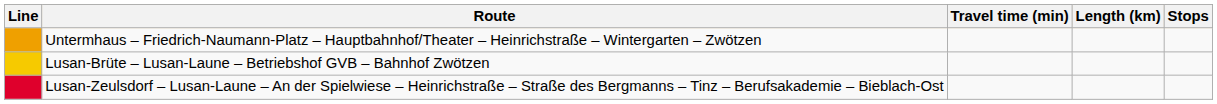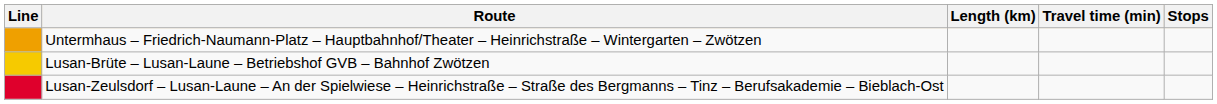columns swapped: (1118, 16) <-> (1010, 16)
